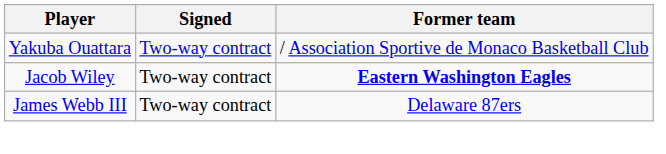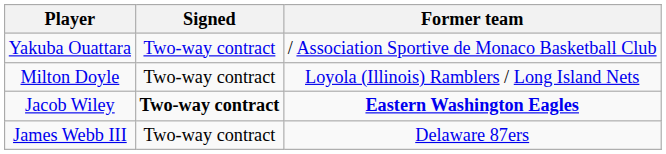+ row: (70, 76)
(205, 76) normal -> (209, 105) bold
